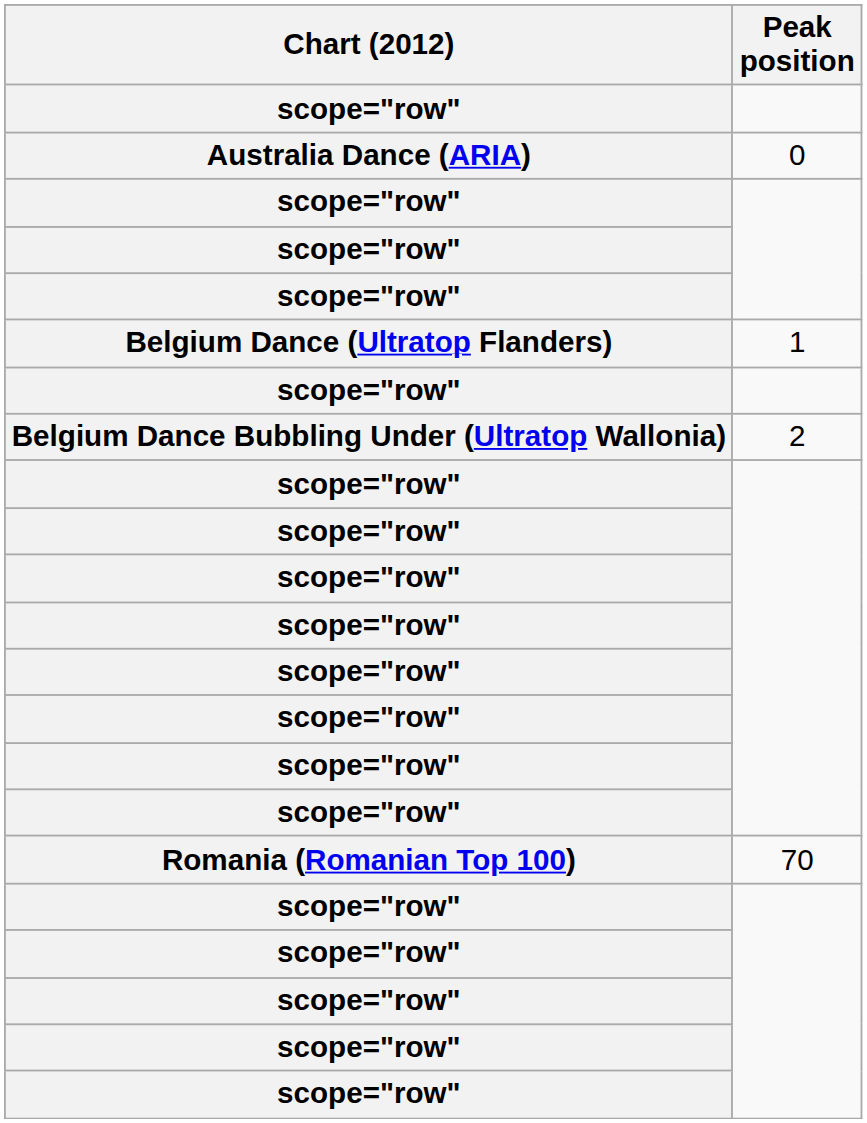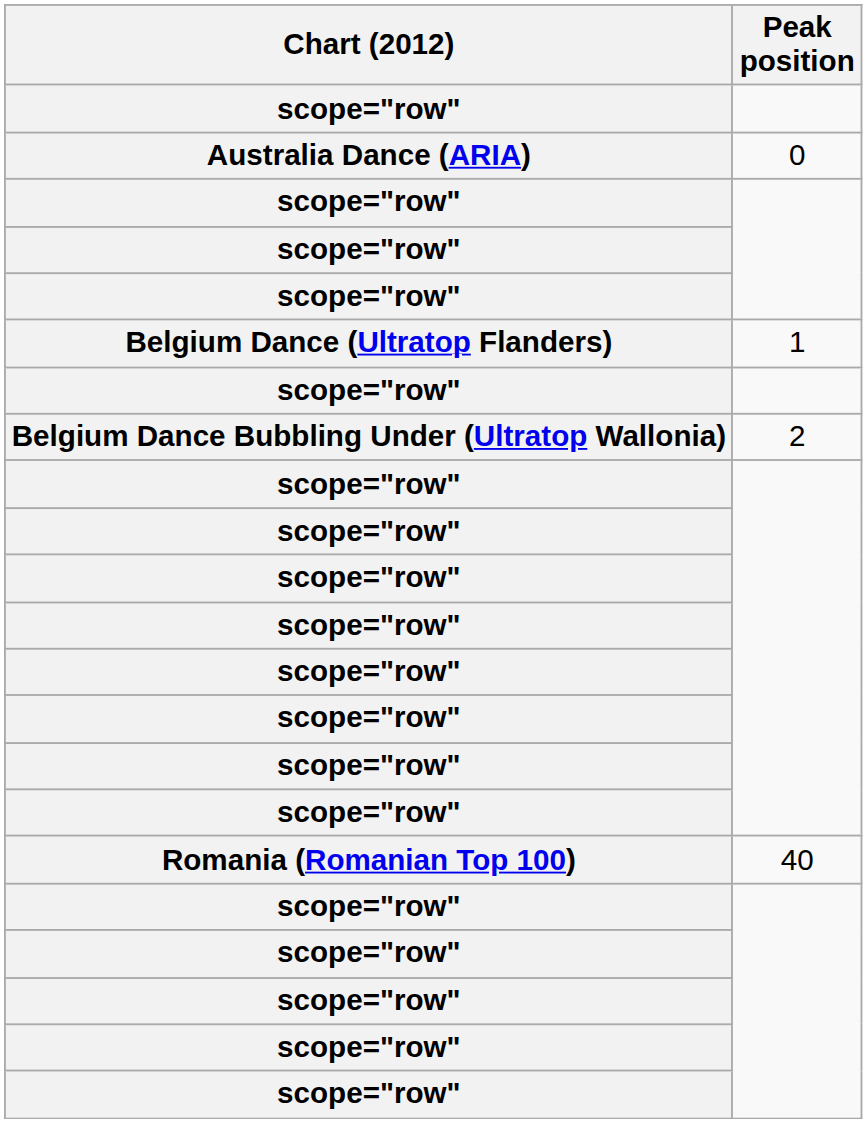(797, 859) 70 -> (797, 859) 40
